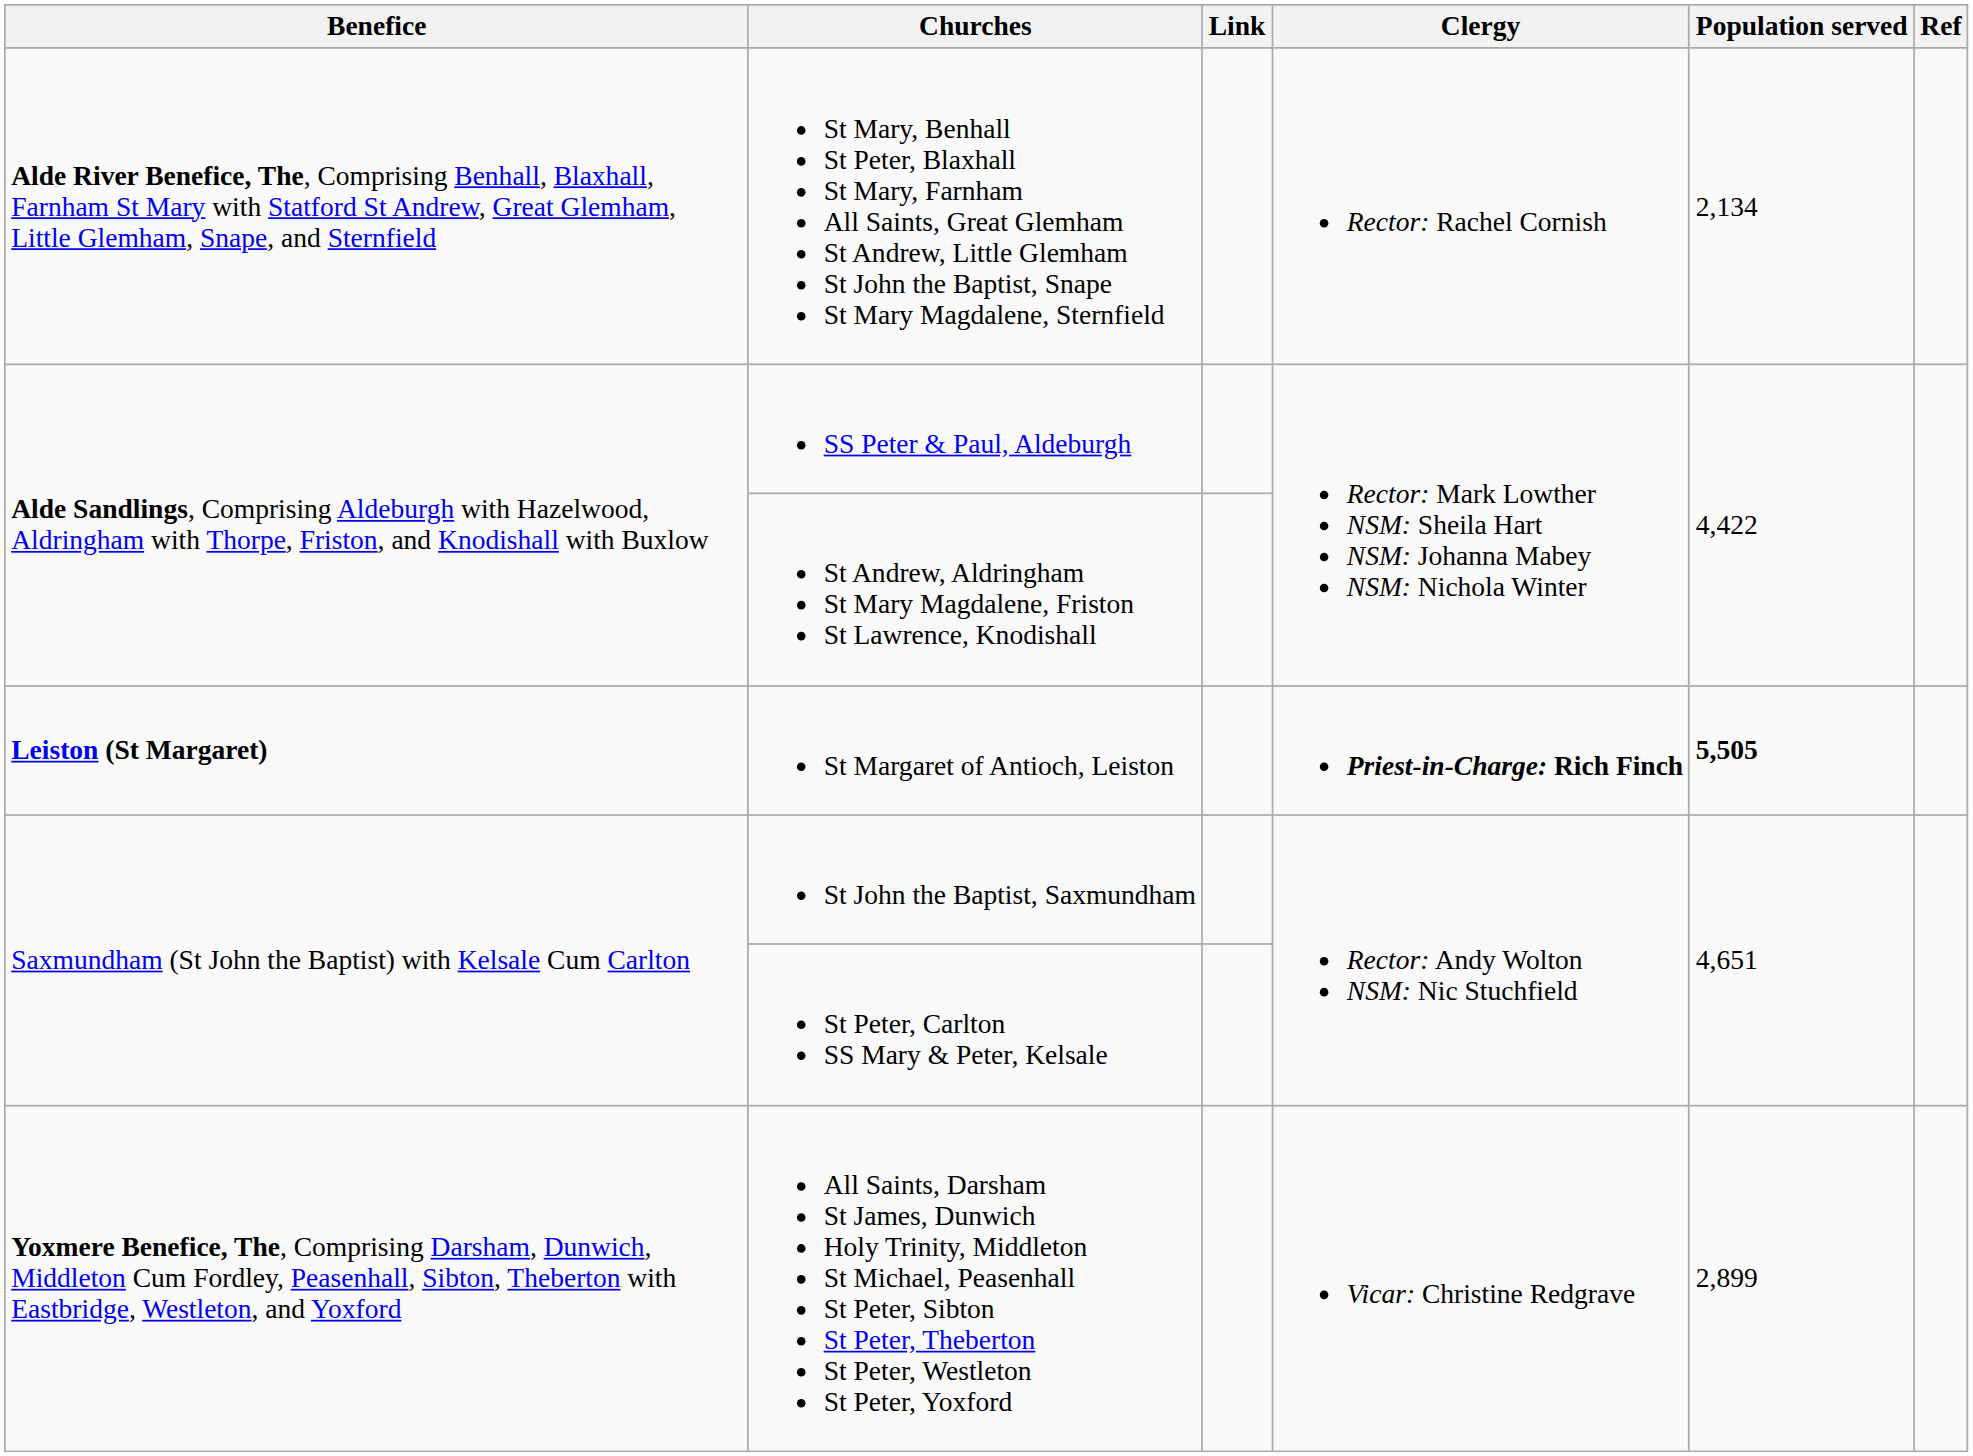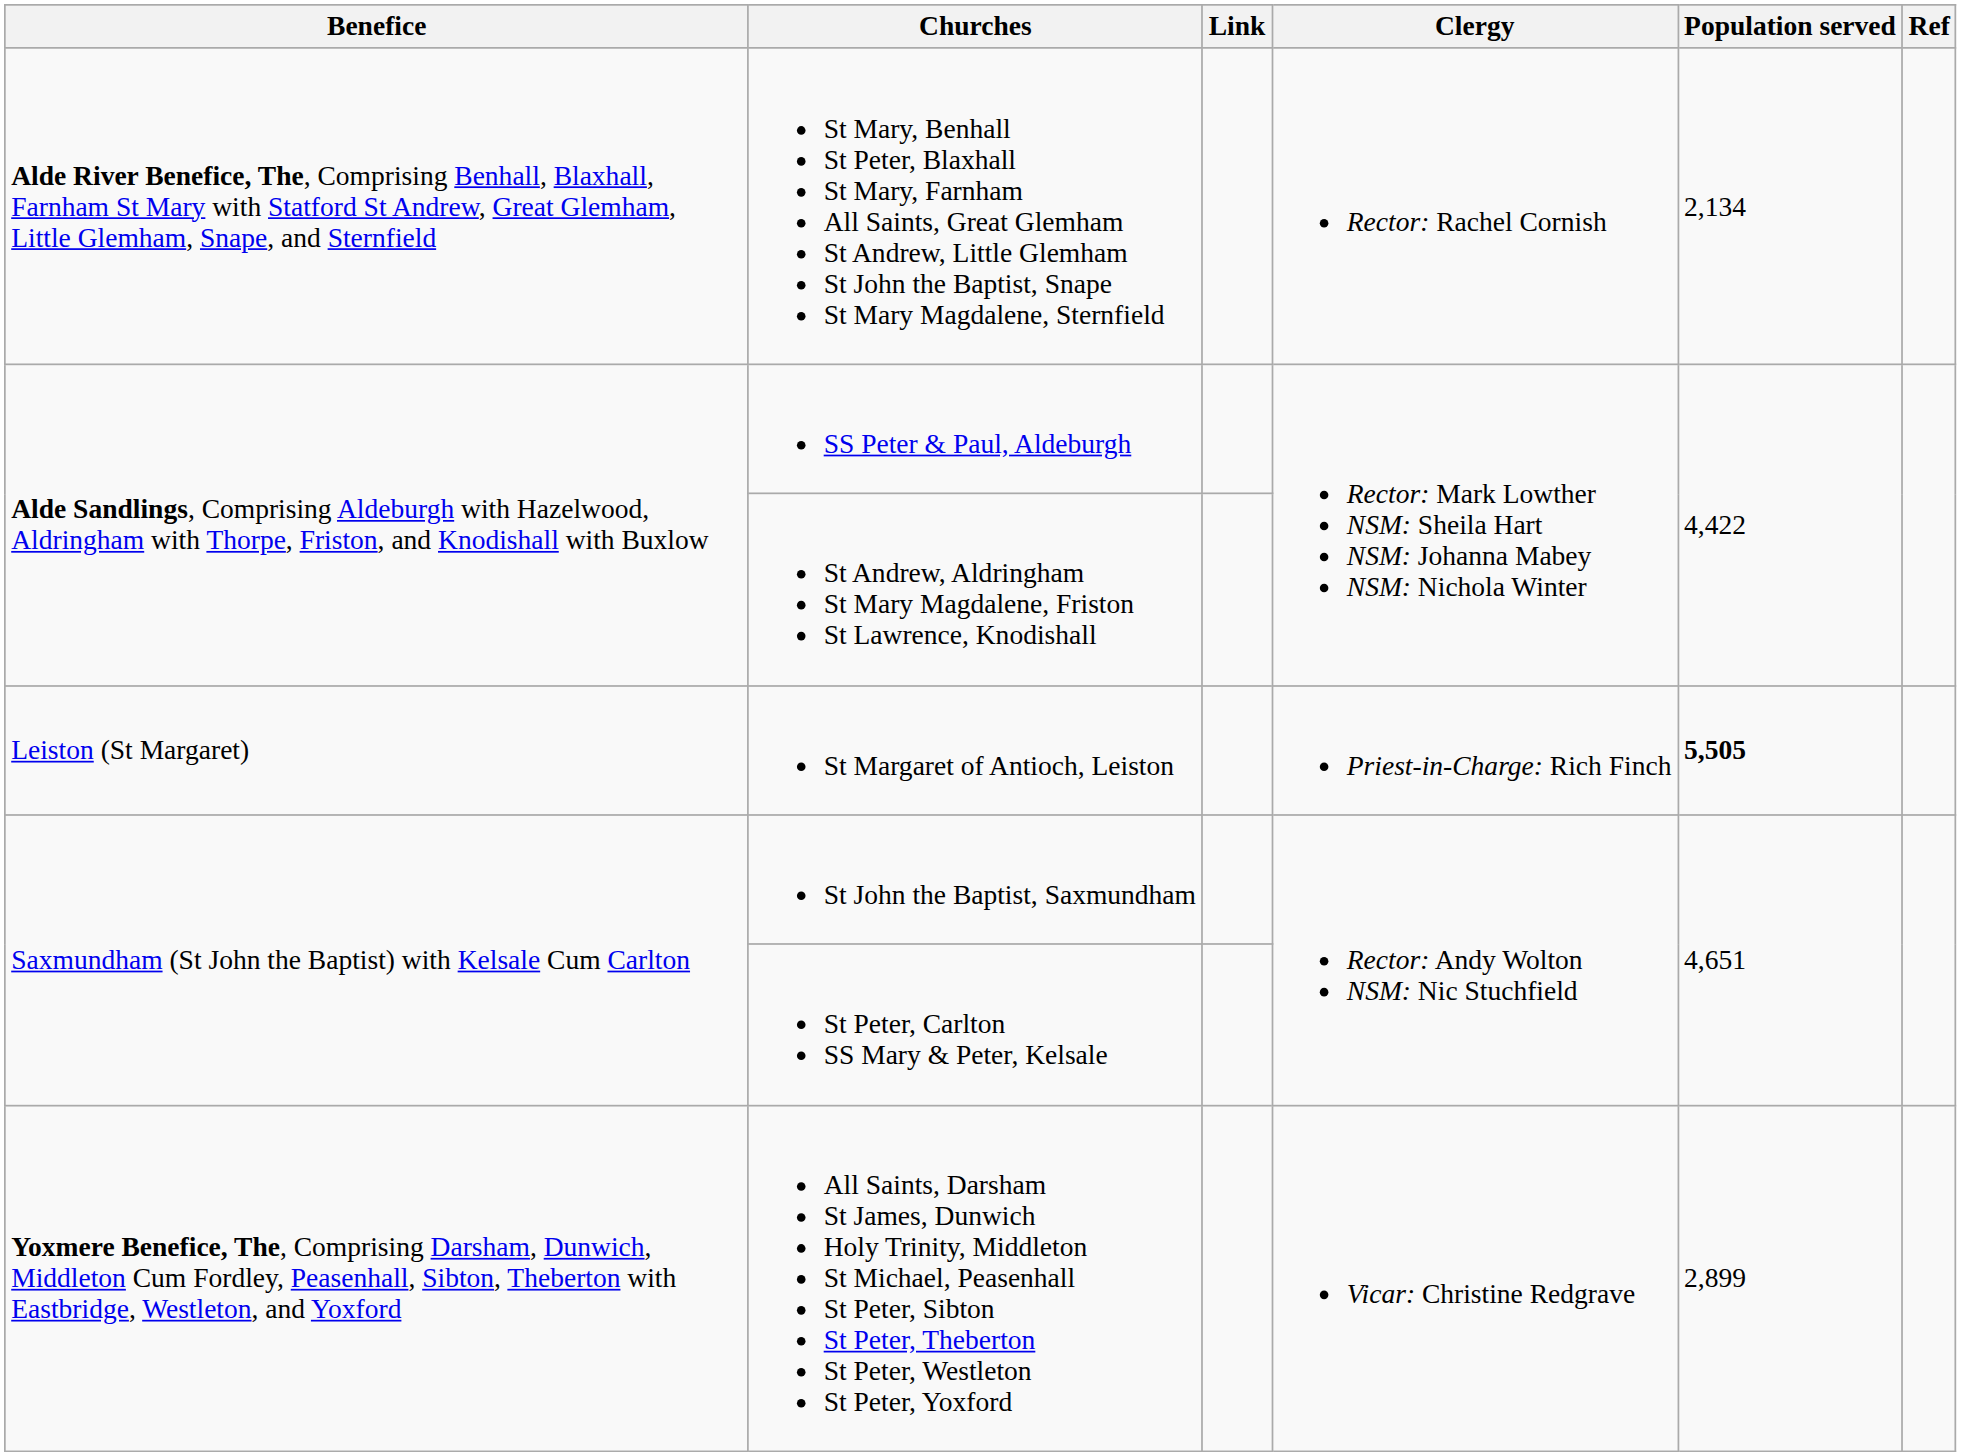(139, 749) bold -> (130, 749) normal
(1481, 765) bold -> (1475, 765) normal
